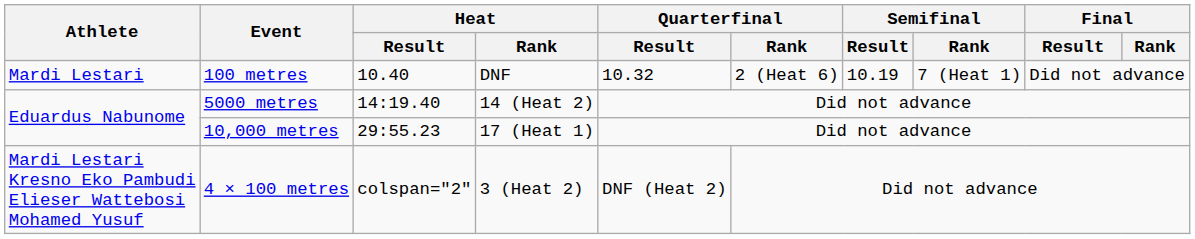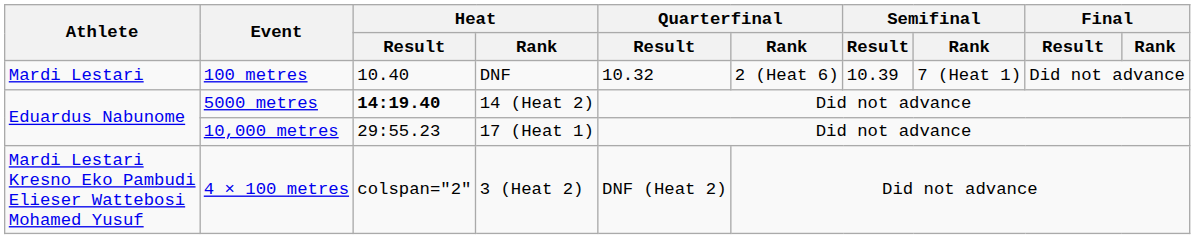(873, 75) 10.19 -> (873, 75) 10.39
(399, 103) normal -> (399, 103) bold
